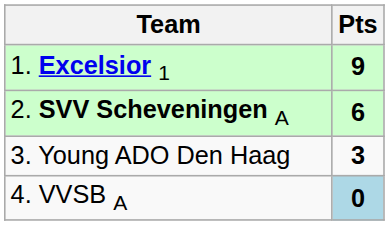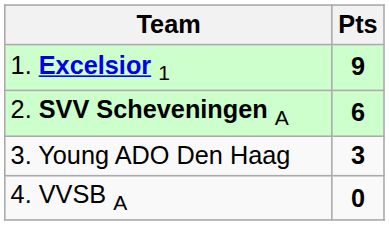(358, 197) lightblue background -> (358, 197) no background
